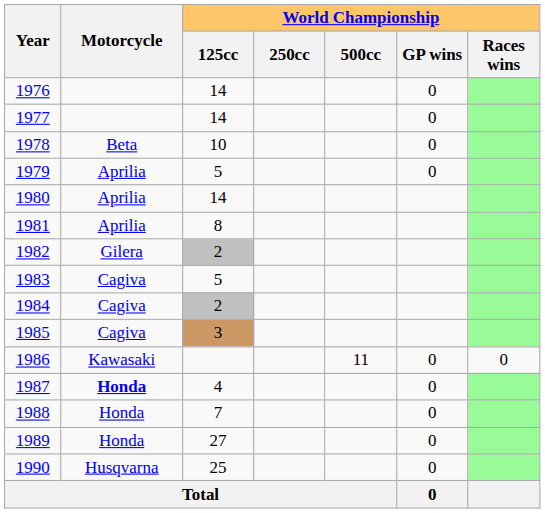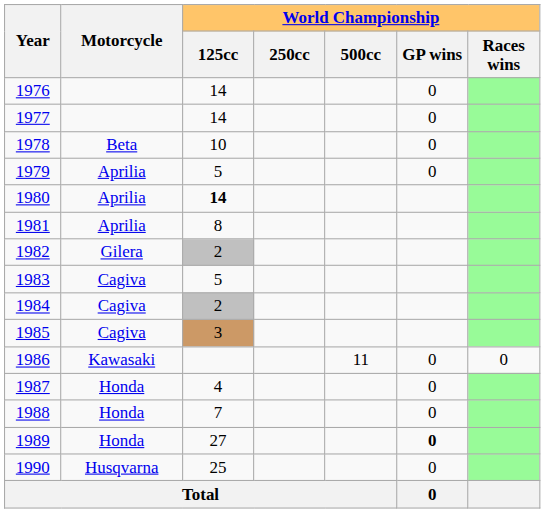(218, 198) normal -> (218, 198) bold
(122, 386) bold -> (122, 386) normal
(432, 440) normal -> (432, 440) bold
